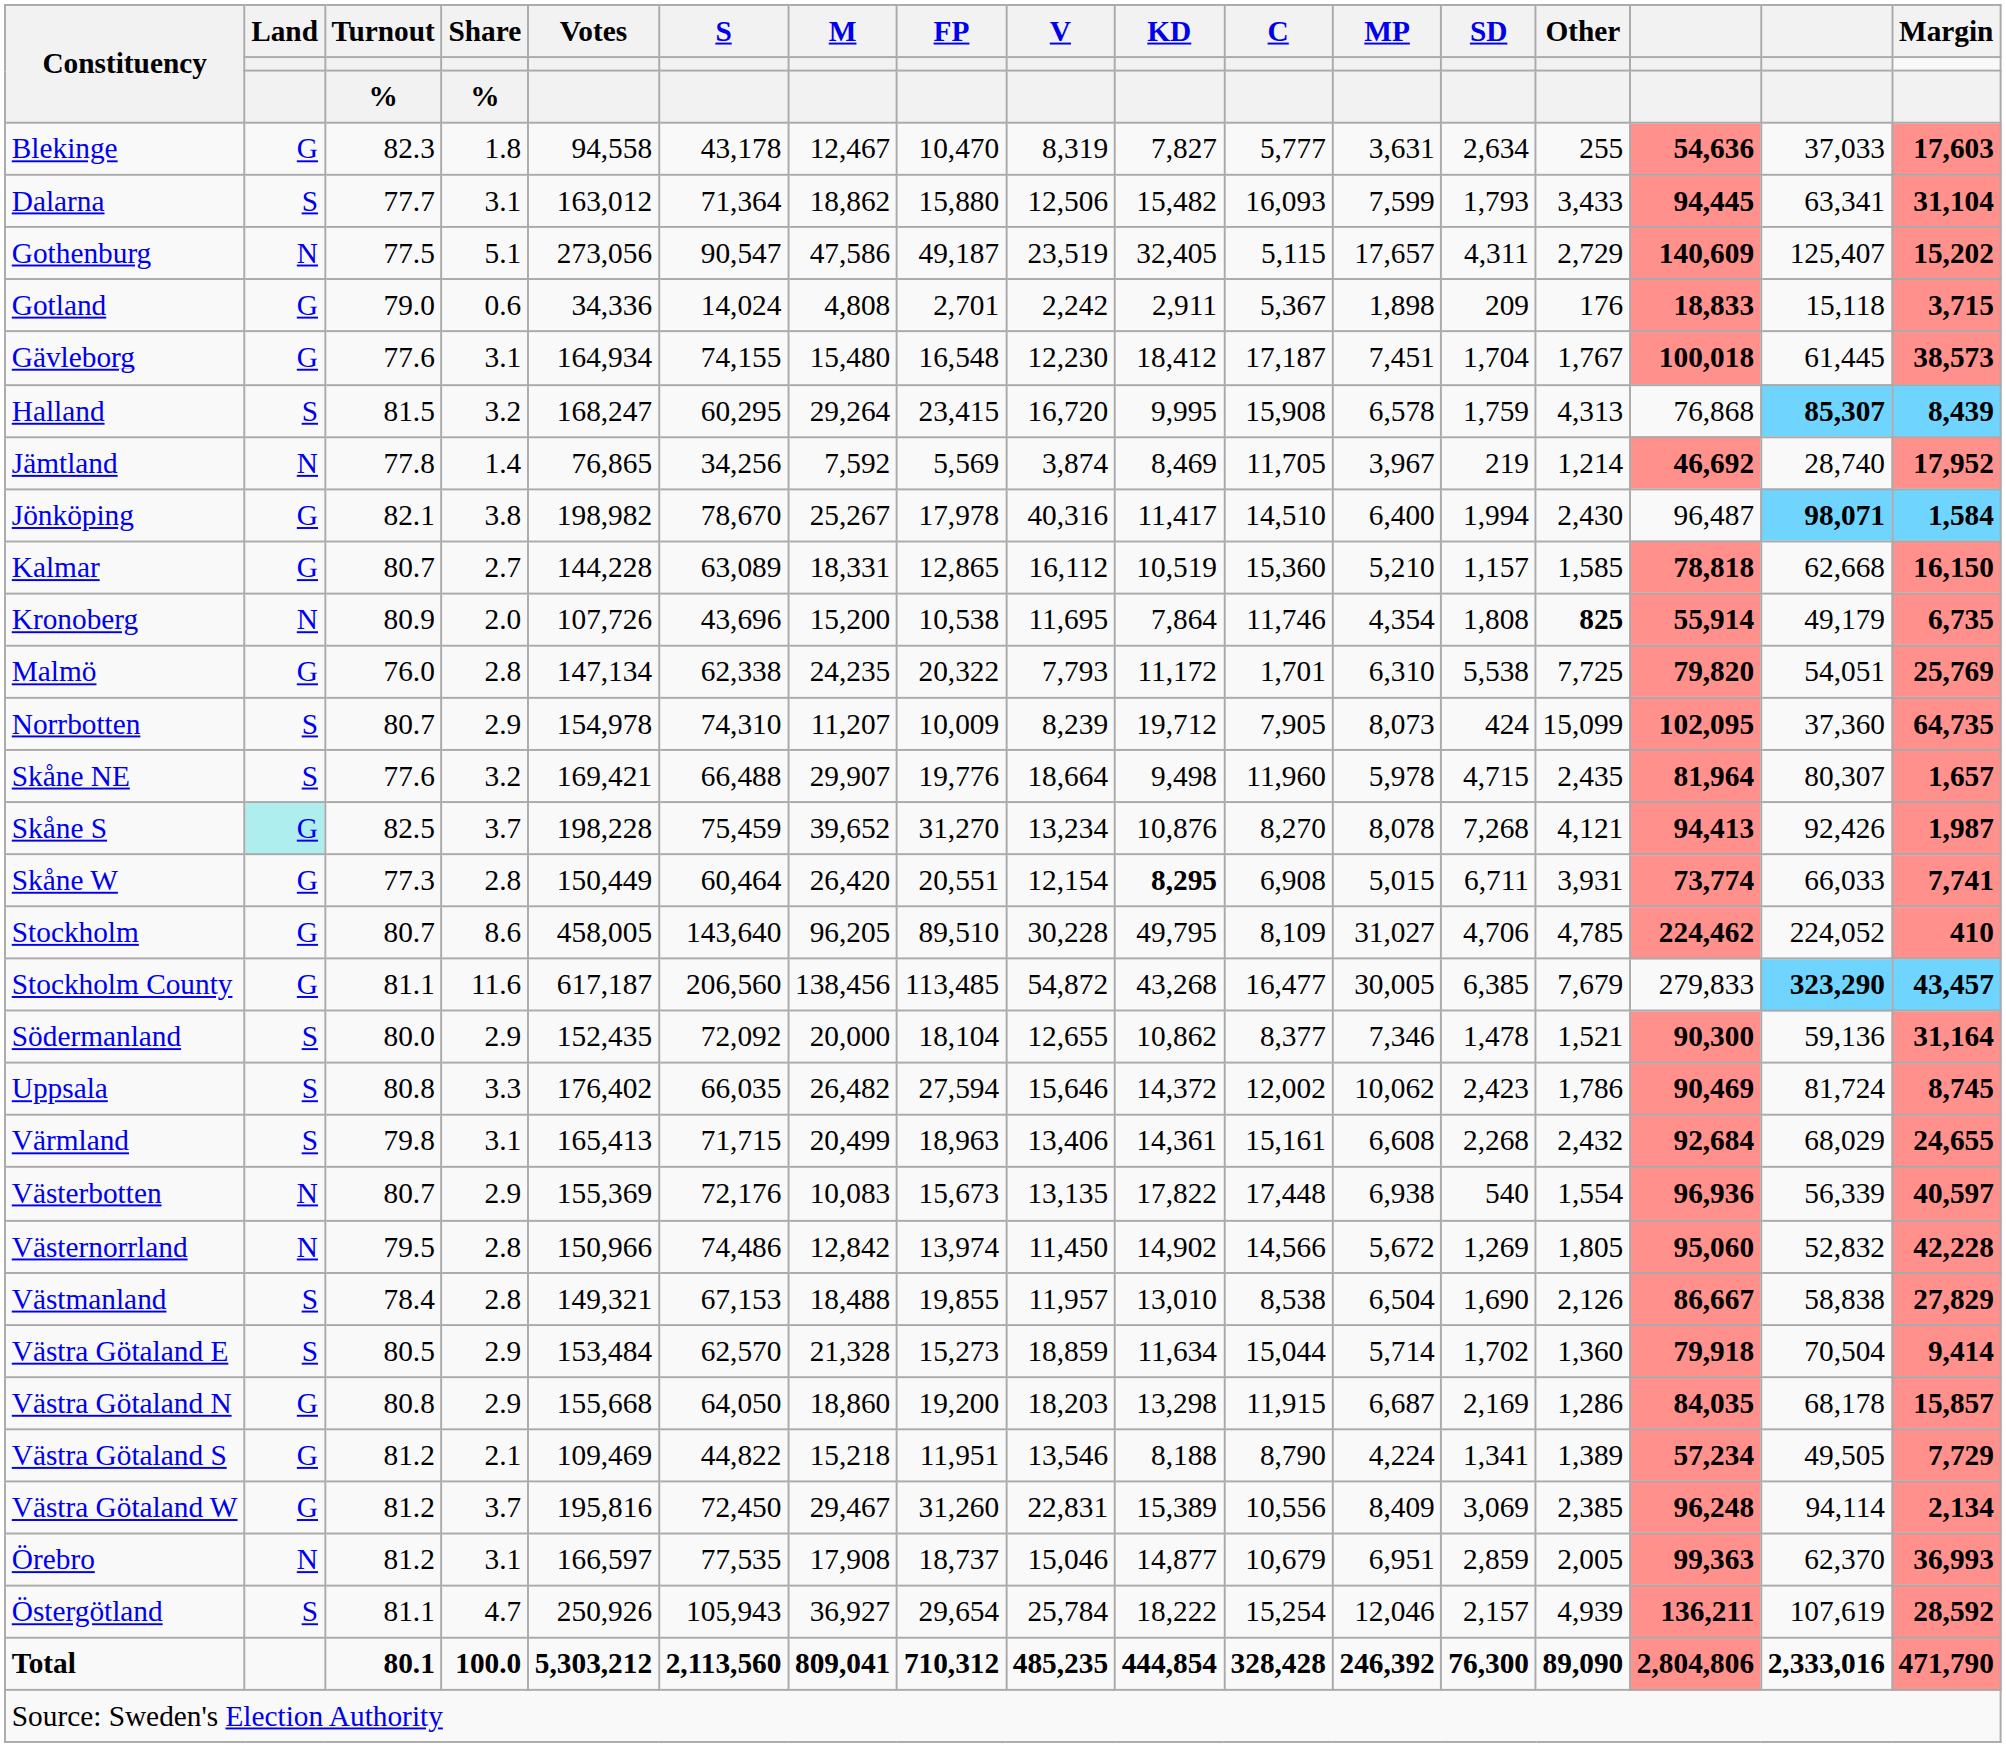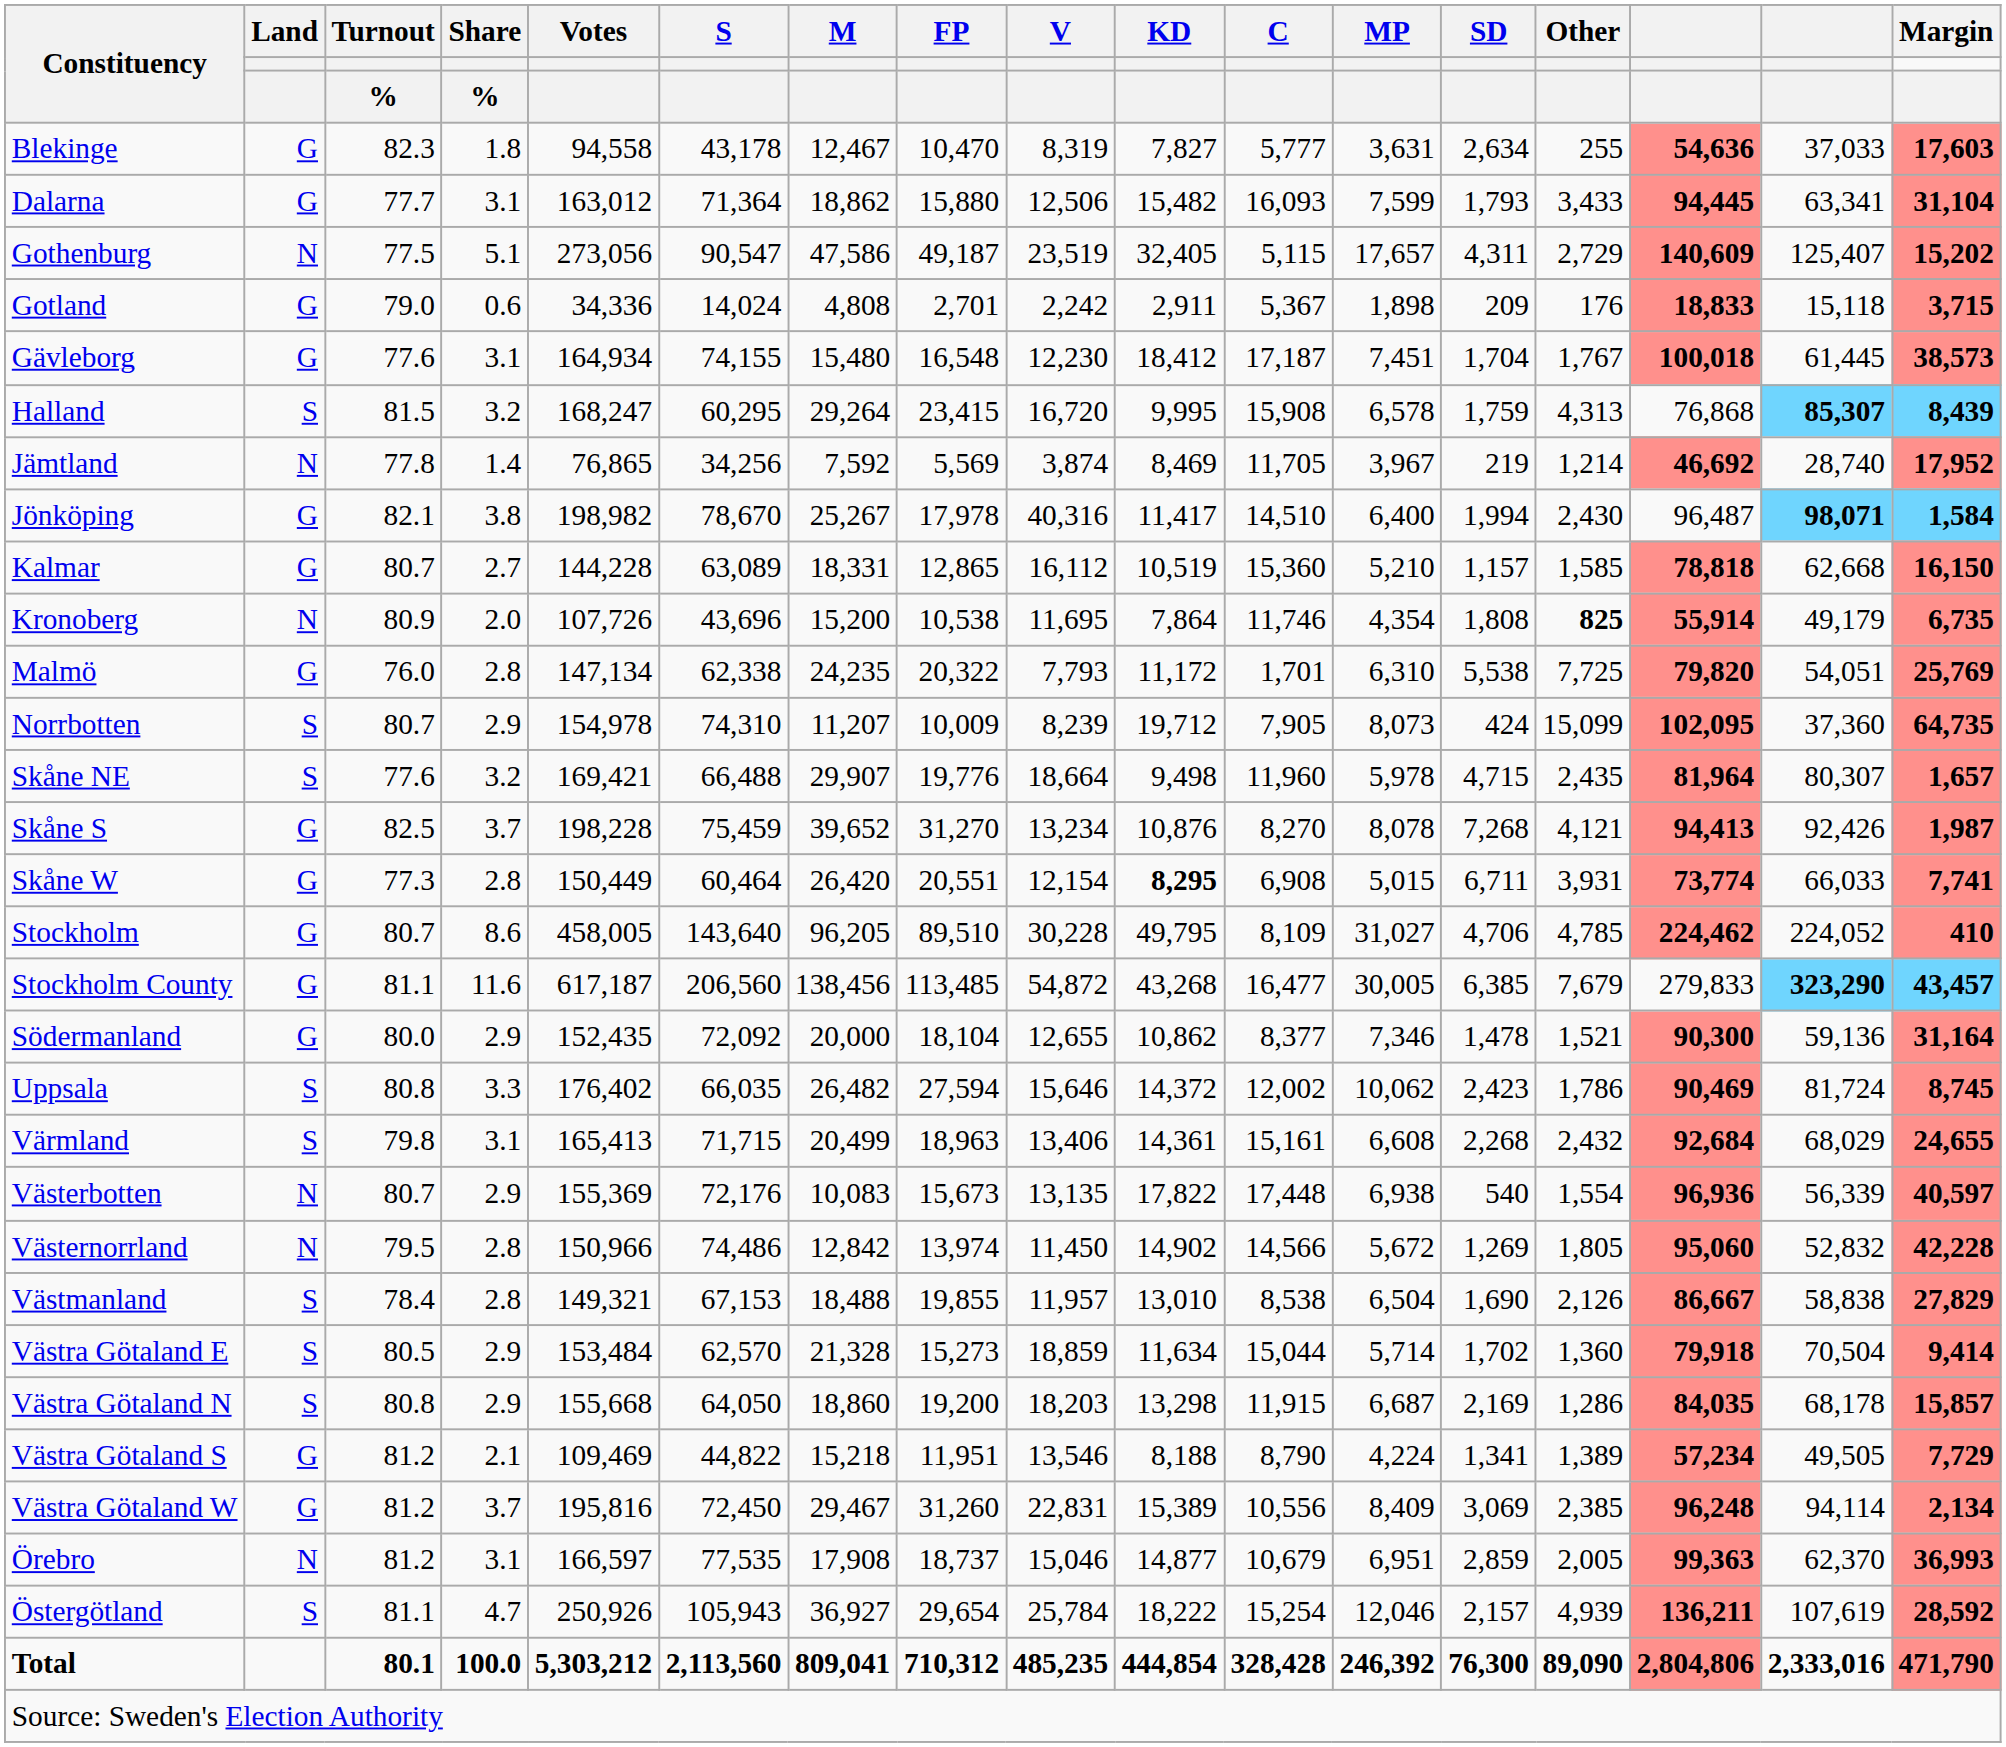(310, 201) S -> (307, 201) G
(307, 827) paleturquoise background -> (307, 827) no background
(310, 1036) S -> (307, 1036) G
(307, 1402) G -> (310, 1402) S
